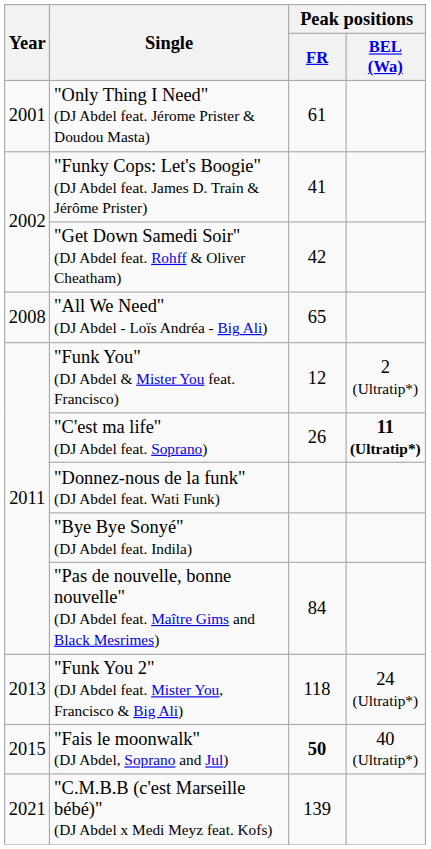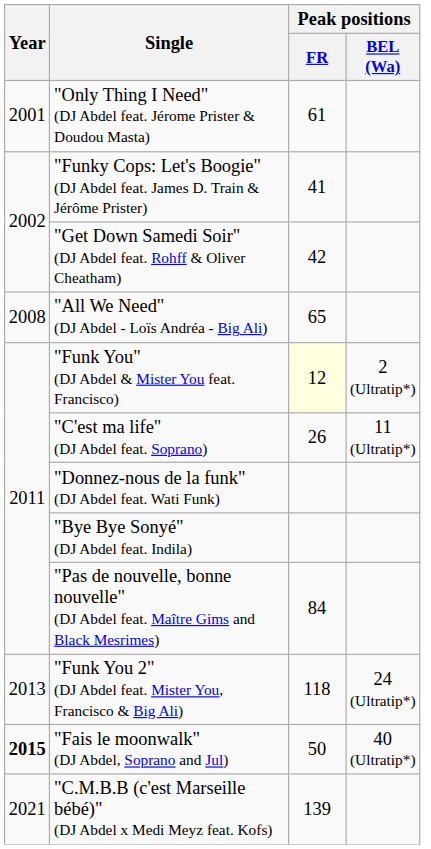(317, 377) no background -> (317, 377) lightyellow background
(385, 437) bold -> (383, 437) normal
(27, 749) normal -> (27, 749) bold
(317, 749) bold -> (317, 749) normal
